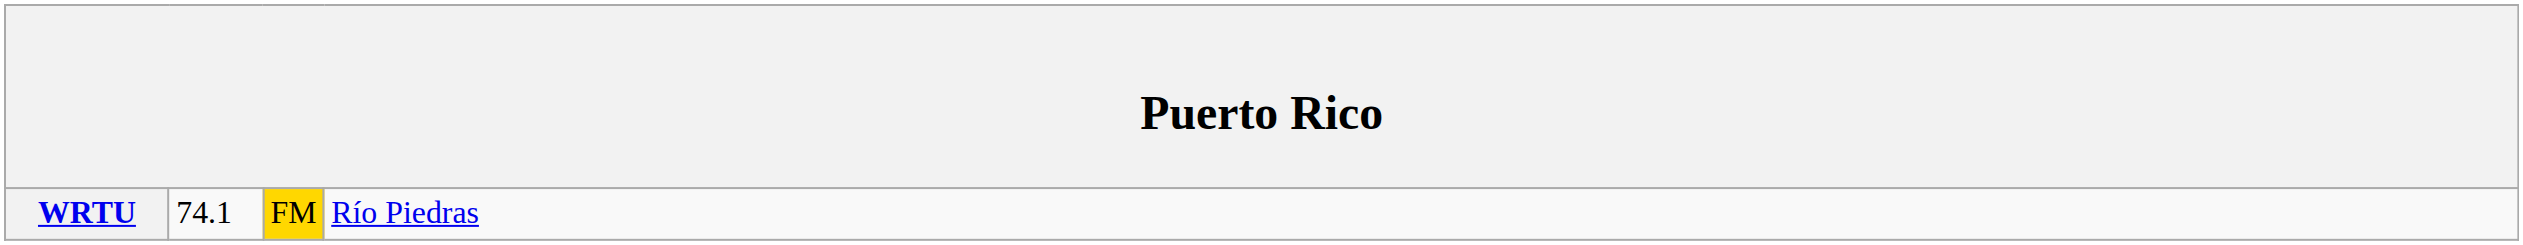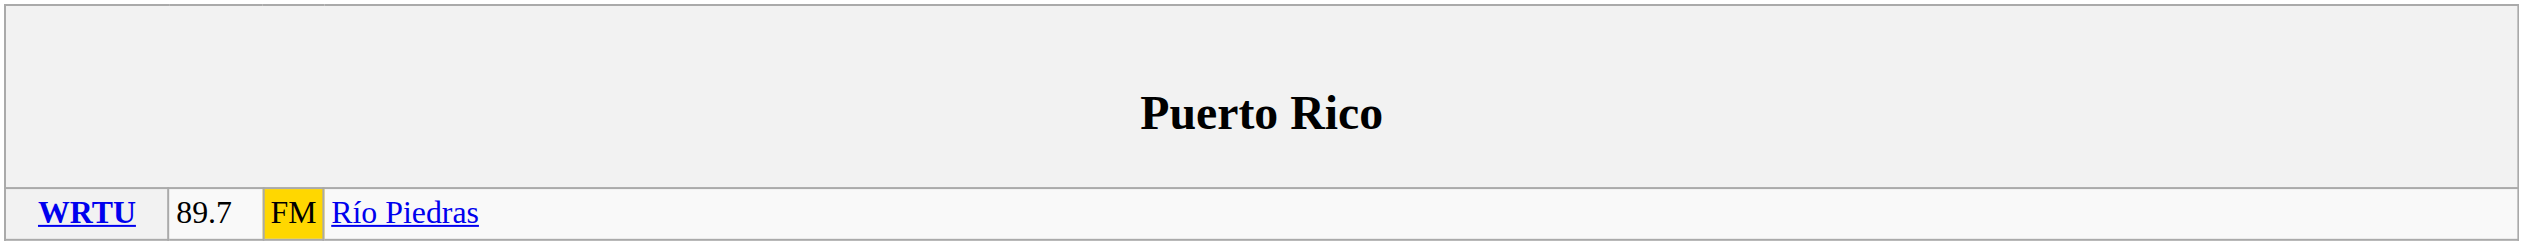(204, 213) 74.1 -> (204, 213) 89.7
